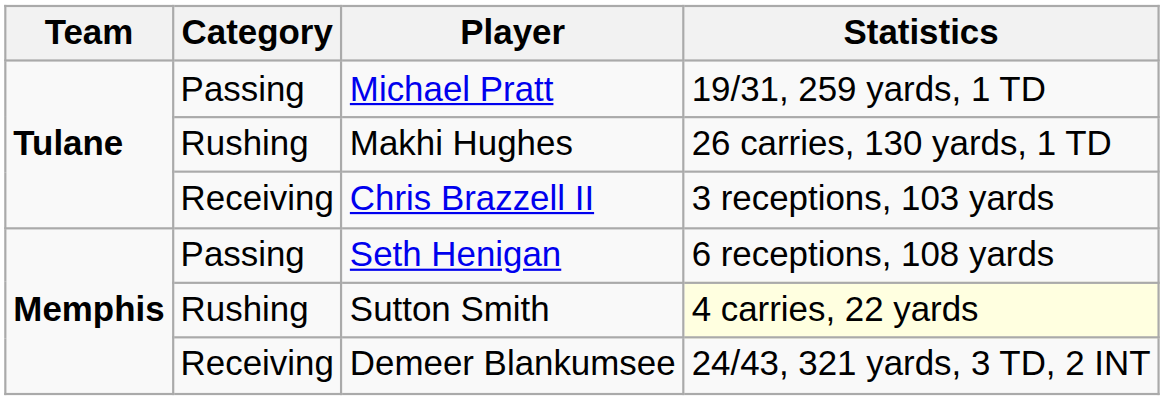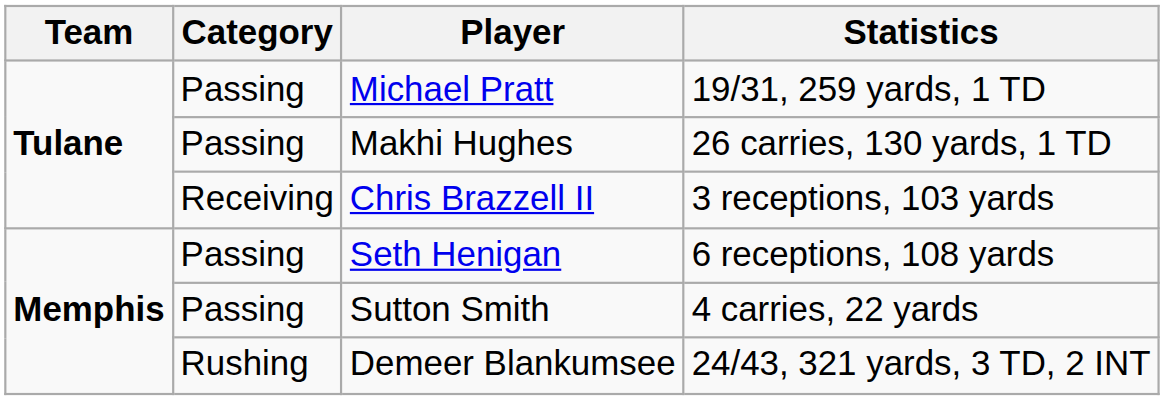(245, 143) Rushing -> (243, 143) Passing
(245, 309) Rushing -> (243, 309) Passing
(835, 309) lightyellow background -> (835, 309) no background
(257, 364) Receiving -> (245, 364) Rushing
